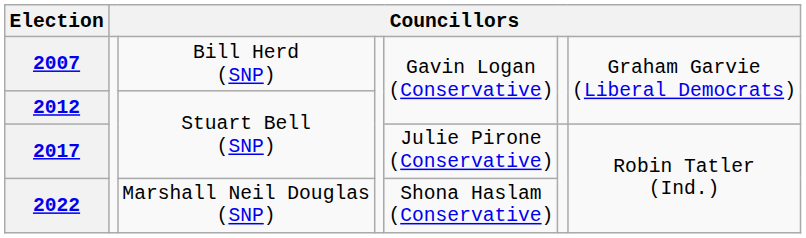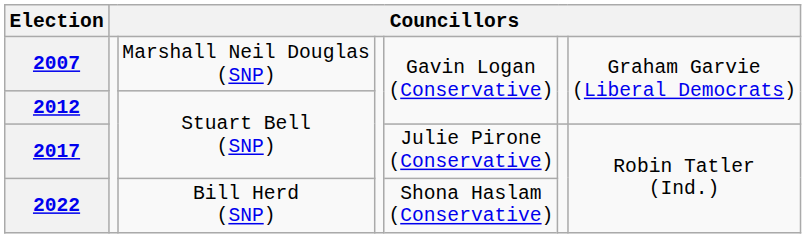(246, 64) Bill Herd (SNP) -> (246, 64) Marshall Neil Douglas (SNP)
(246, 205) Marshall Neil Douglas (SNP) -> (246, 205) Bill Herd (SNP)
